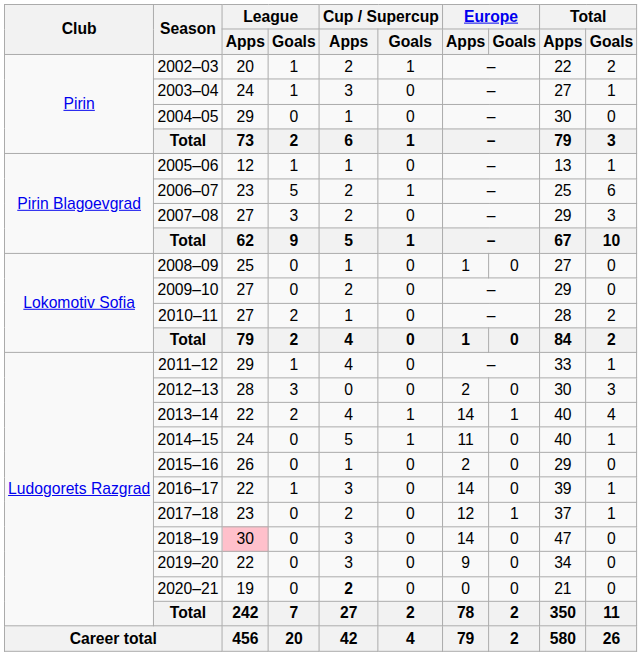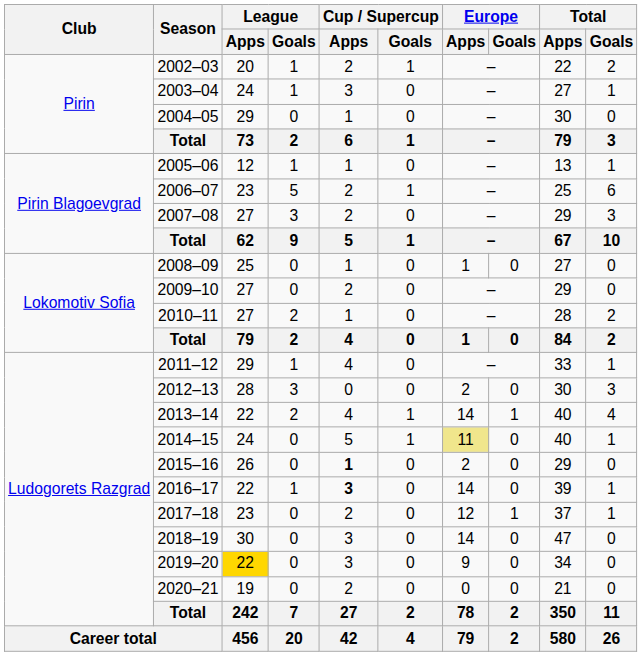(466, 439) no background -> (466, 439) khaki background
(349, 464) normal -> (349, 464) bold
(349, 489) normal -> (349, 489) bold
(245, 539) pink background -> (245, 539) no background
(245, 564) no background -> (245, 564) gold background
(349, 588) bold -> (349, 588) normal
